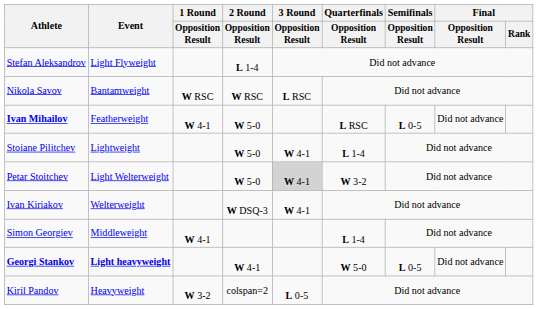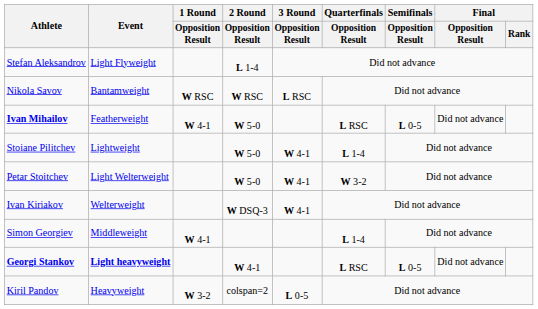(297, 182) lightgrey background -> (297, 182) no background
(354, 268) W 5-0 -> (354, 268) L RSC
